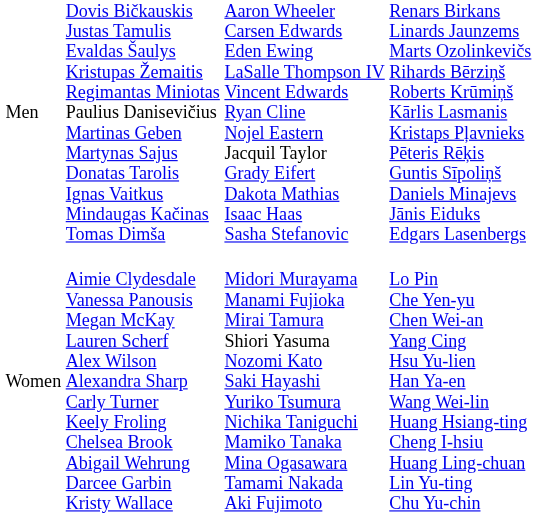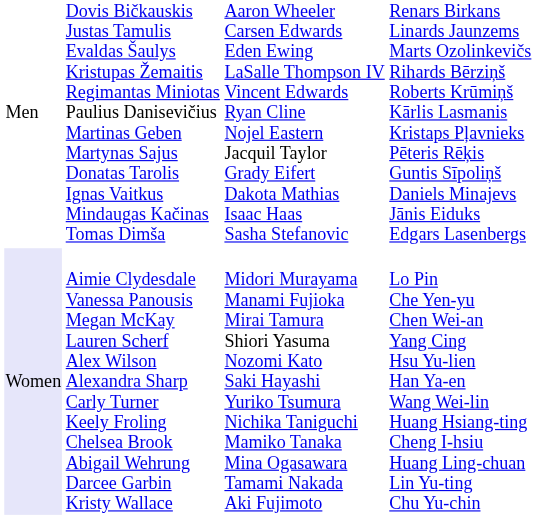(33, 381) no background -> (33, 381) lavender background
